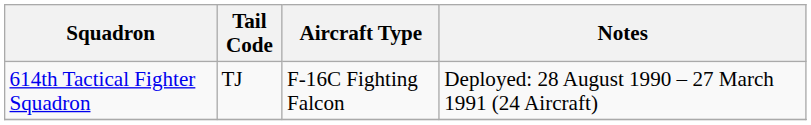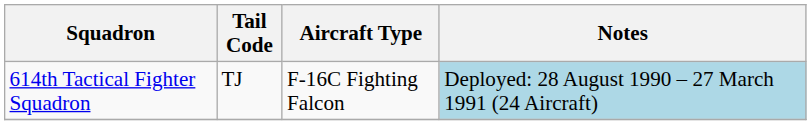(609, 90) no background -> (609, 90) lightblue background
